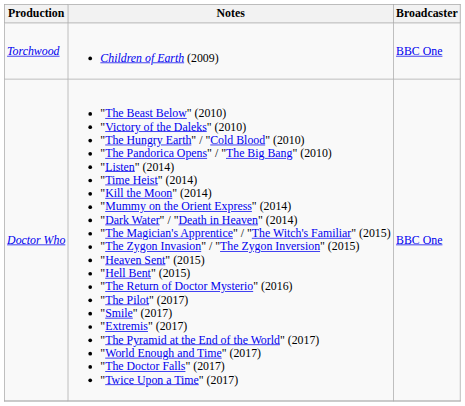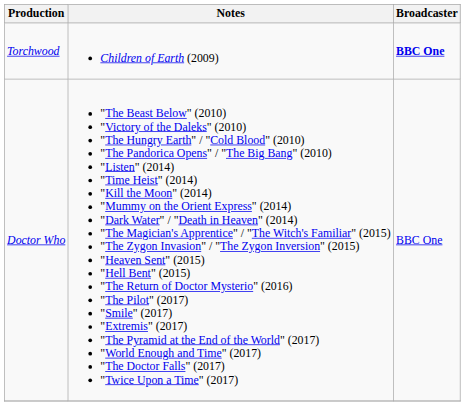(419, 51) normal -> (420, 51) bold
